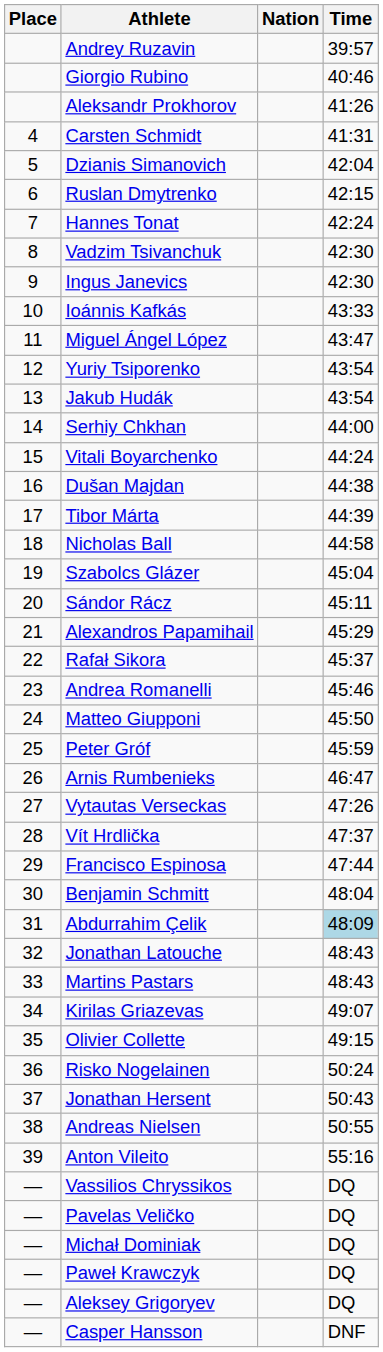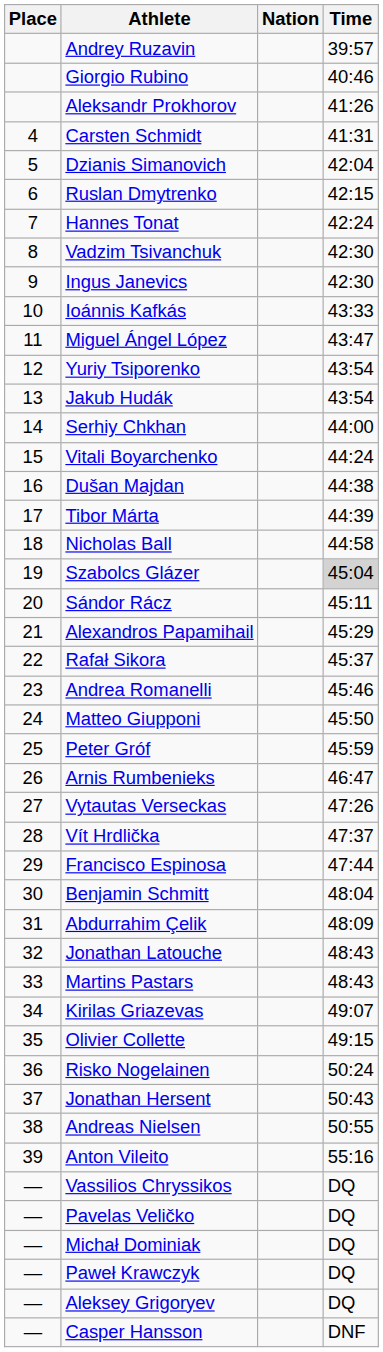(351, 573) no background -> (351, 573) lightgrey background
(351, 923) lightblue background -> (351, 923) no background
